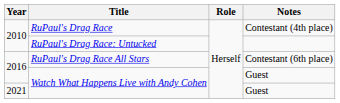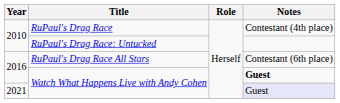(257, 75) normal -> (258, 75) bold
(257, 91) no background -> (257, 91) lavender background
